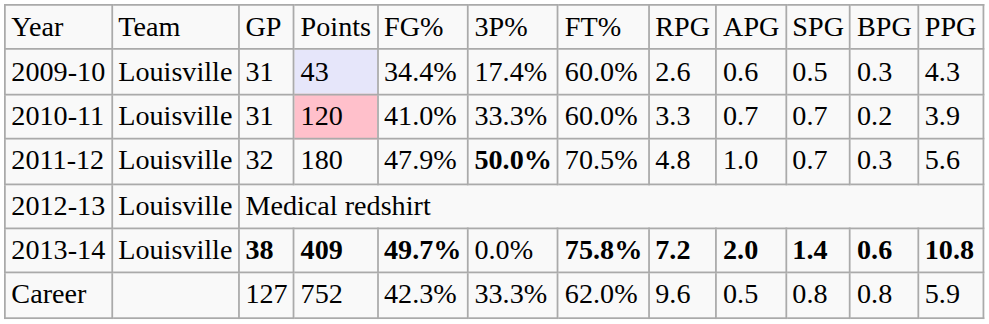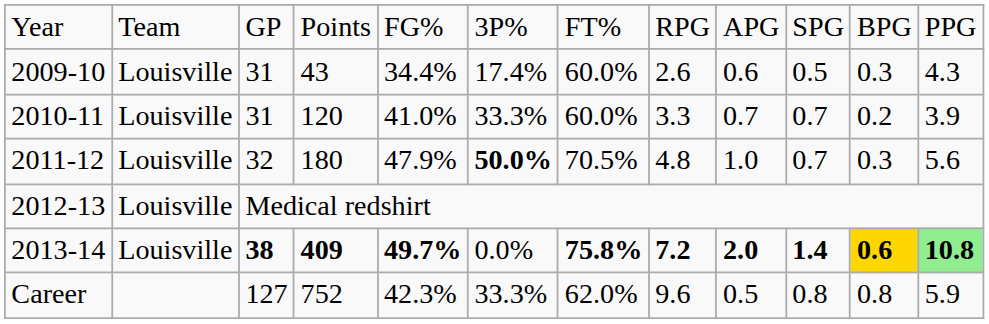(315, 71) lavender background -> (315, 71) no background
(322, 116) pink background -> (322, 116) no background
(875, 250) no background -> (875, 250) gold background
(949, 250) no background -> (949, 250) lightgreen background
